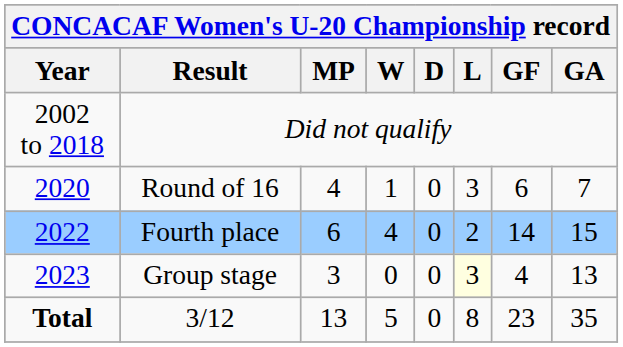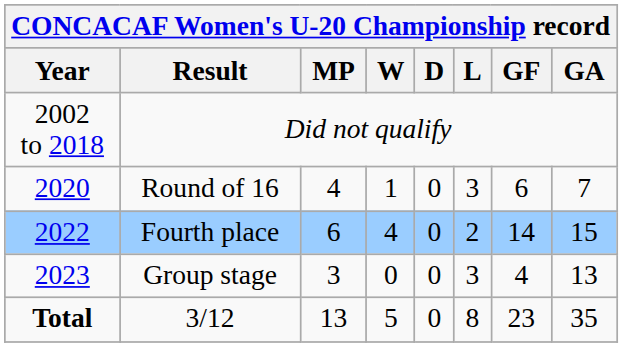(472, 275) lightyellow background -> (472, 275) no background
